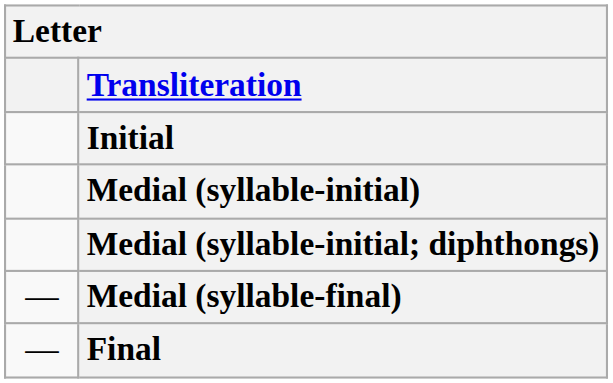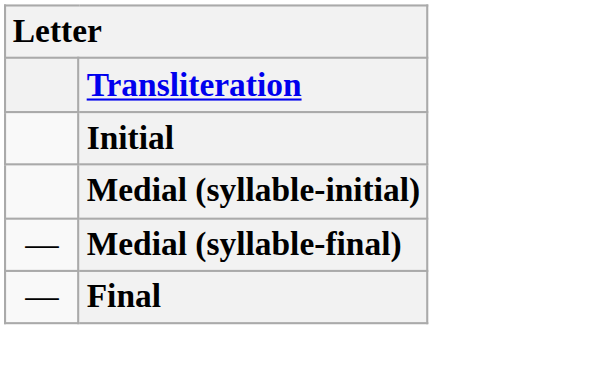- row: (343, 243)
